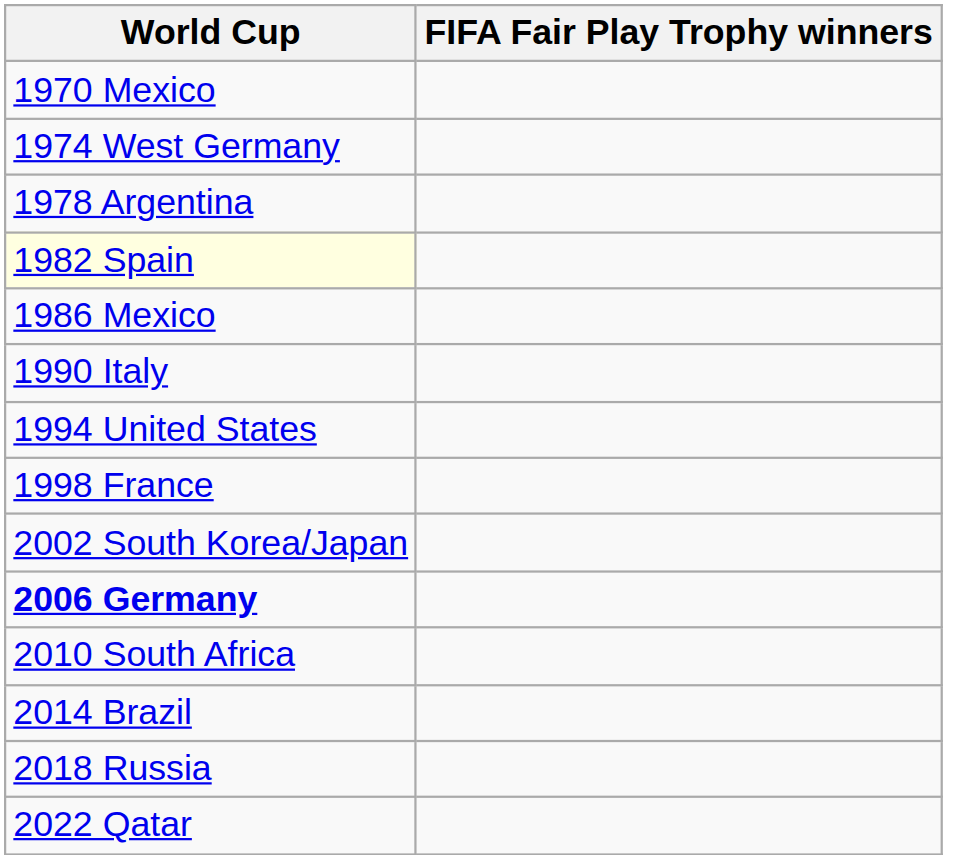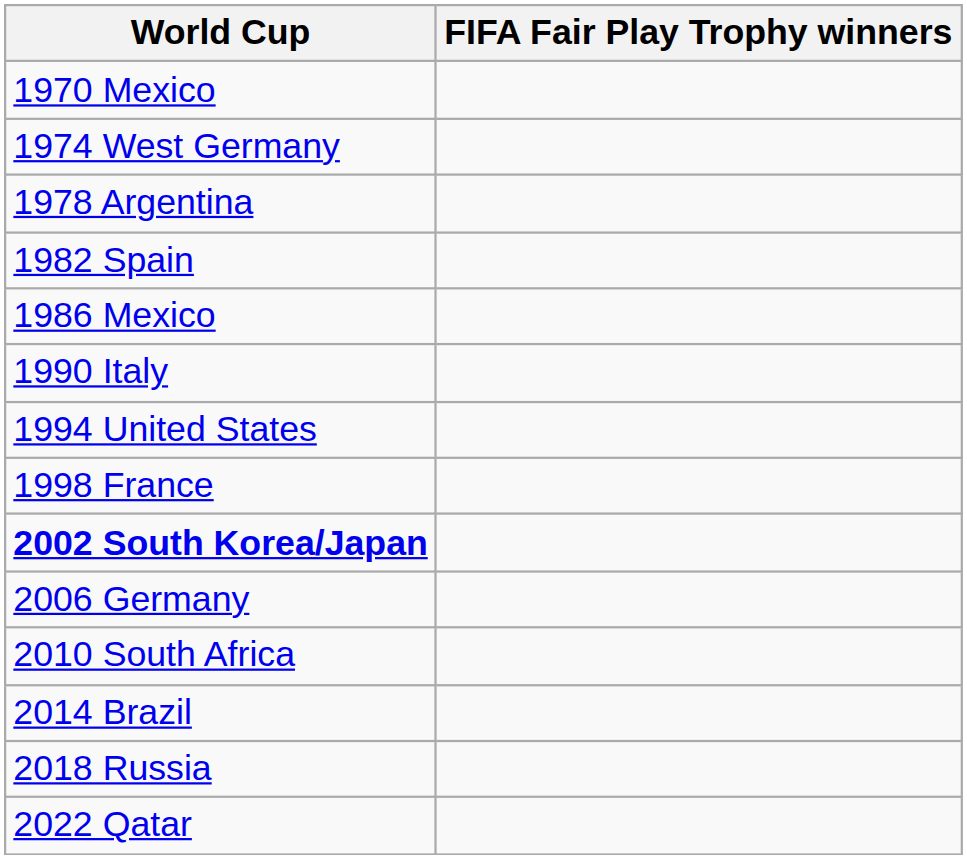(104, 259) lightyellow background -> (104, 259) no background
(211, 542) normal -> (221, 542) bold
(135, 598) bold -> (131, 598) normal
